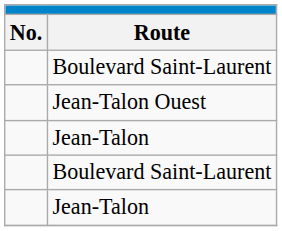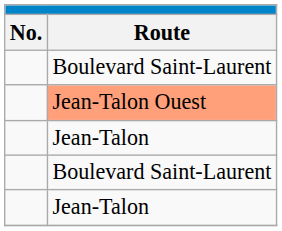(129, 102) no background -> (129, 102) lightsalmon background
